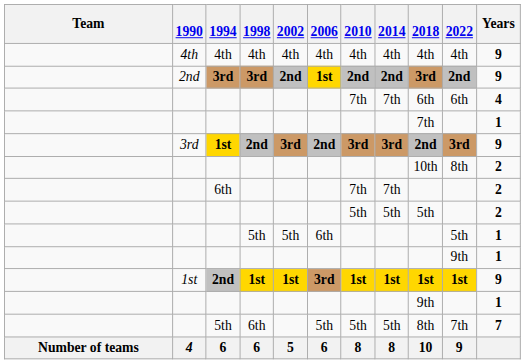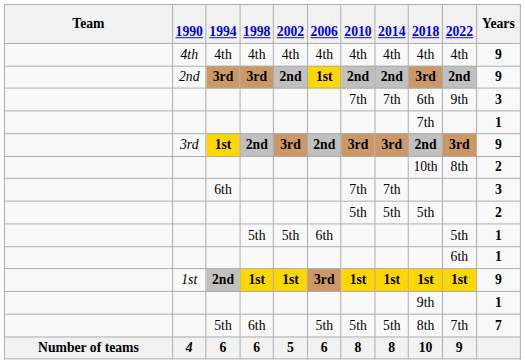(459, 100) 6th -> (459, 100) 9th
(498, 100) 4 -> (498, 100) 3
(498, 190) 2 -> (498, 190) 3
(459, 257) 9th -> (459, 257) 6th
